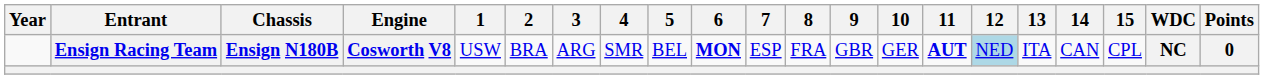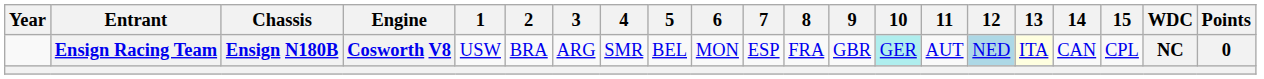(718, 49) bold -> (717, 49) normal
(900, 49) no background -> (898, 49) paleturquoise background
(947, 49) bold -> (945, 49) normal
(1037, 49) no background -> (1034, 49) lightyellow background
